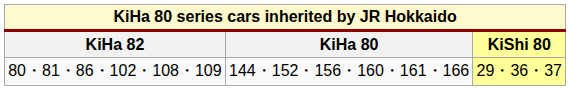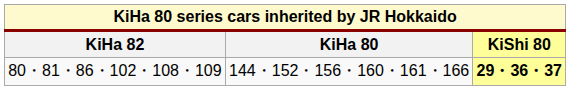(519, 70) normal -> (519, 70) bold
